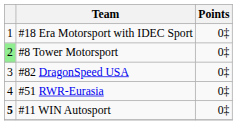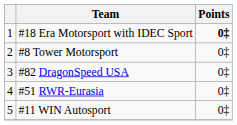(224, 33) normal -> (224, 33) bold
(10, 52) lightgreen background -> (10, 52) no background
(10, 110) bold -> (10, 110) normal
